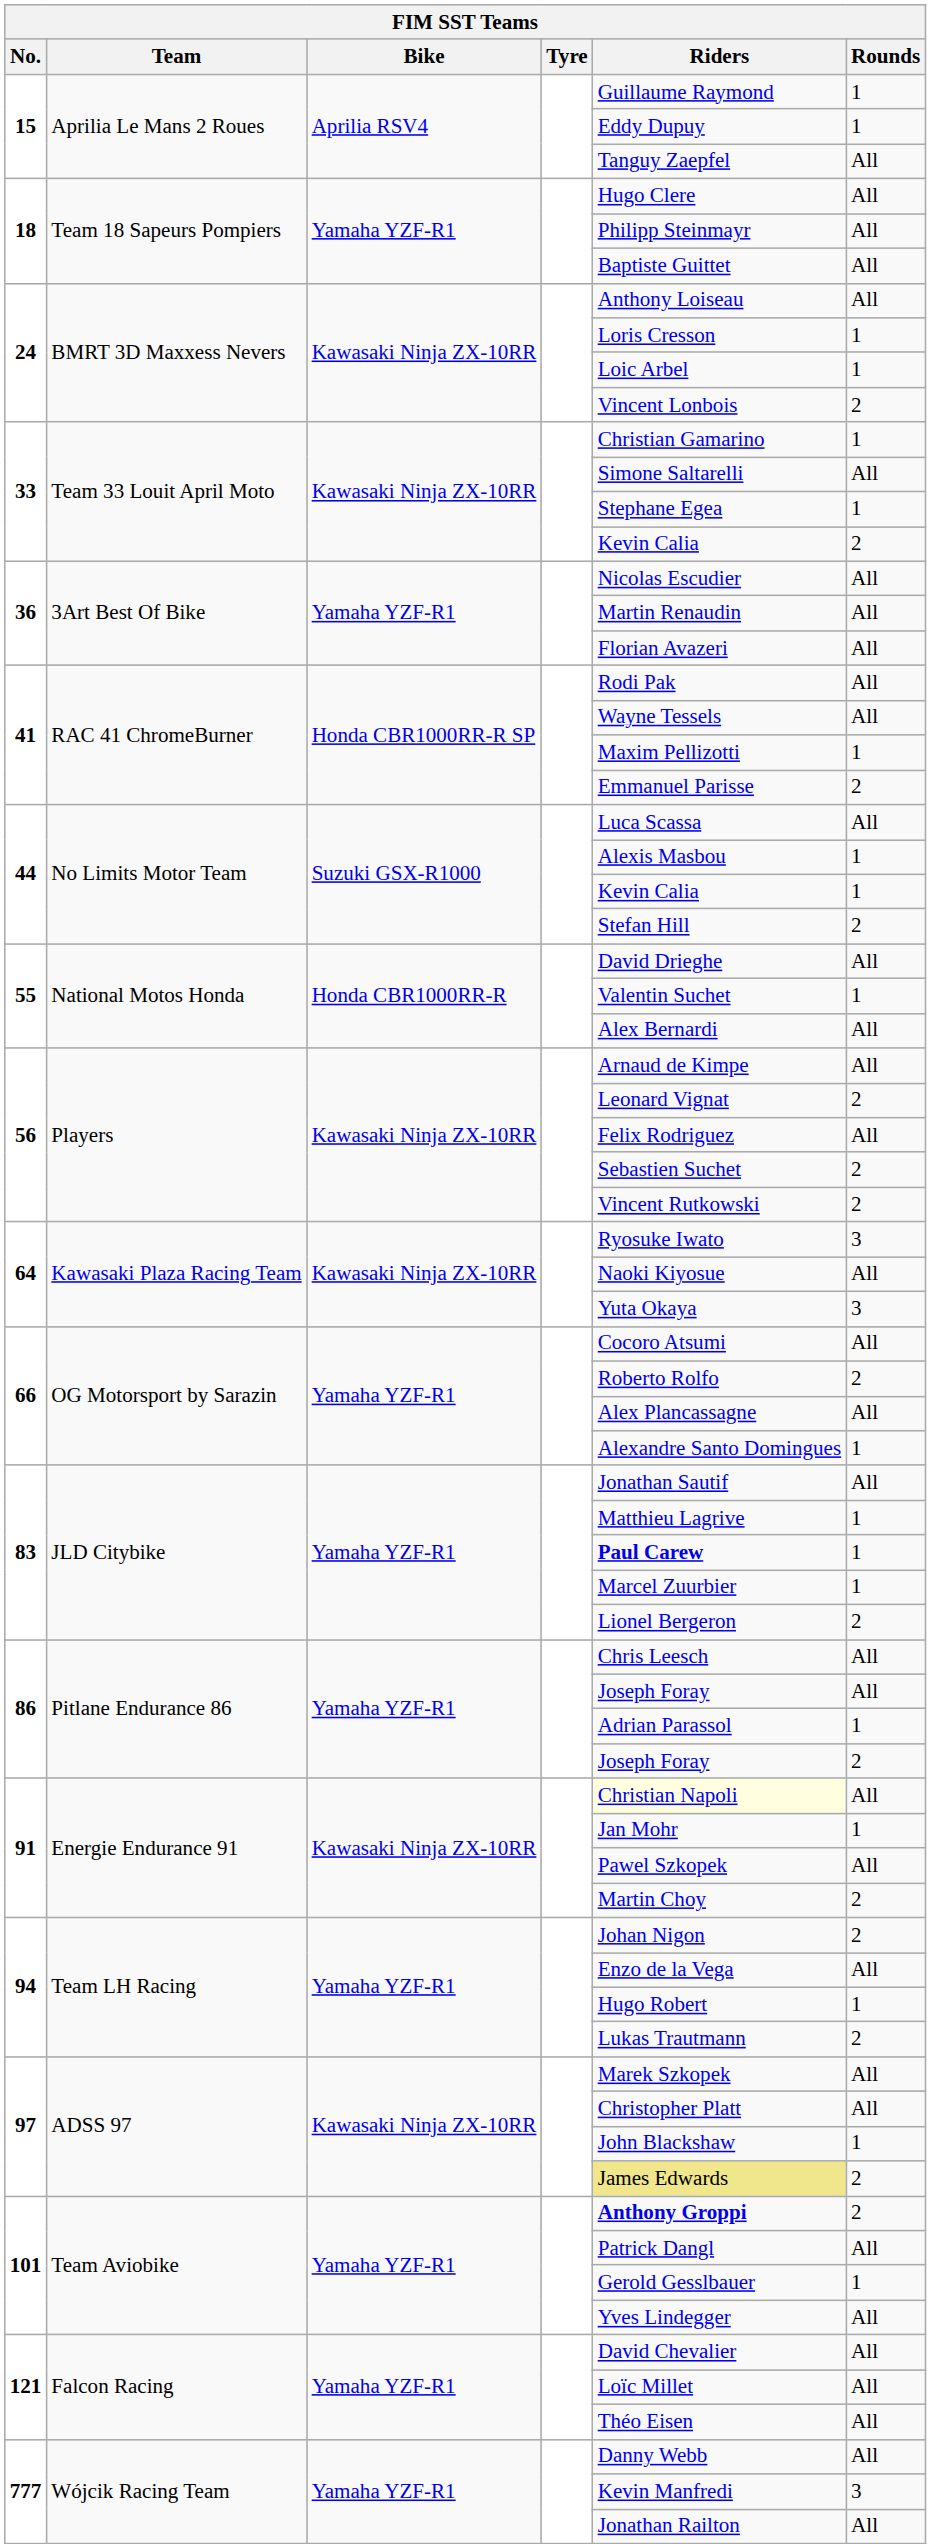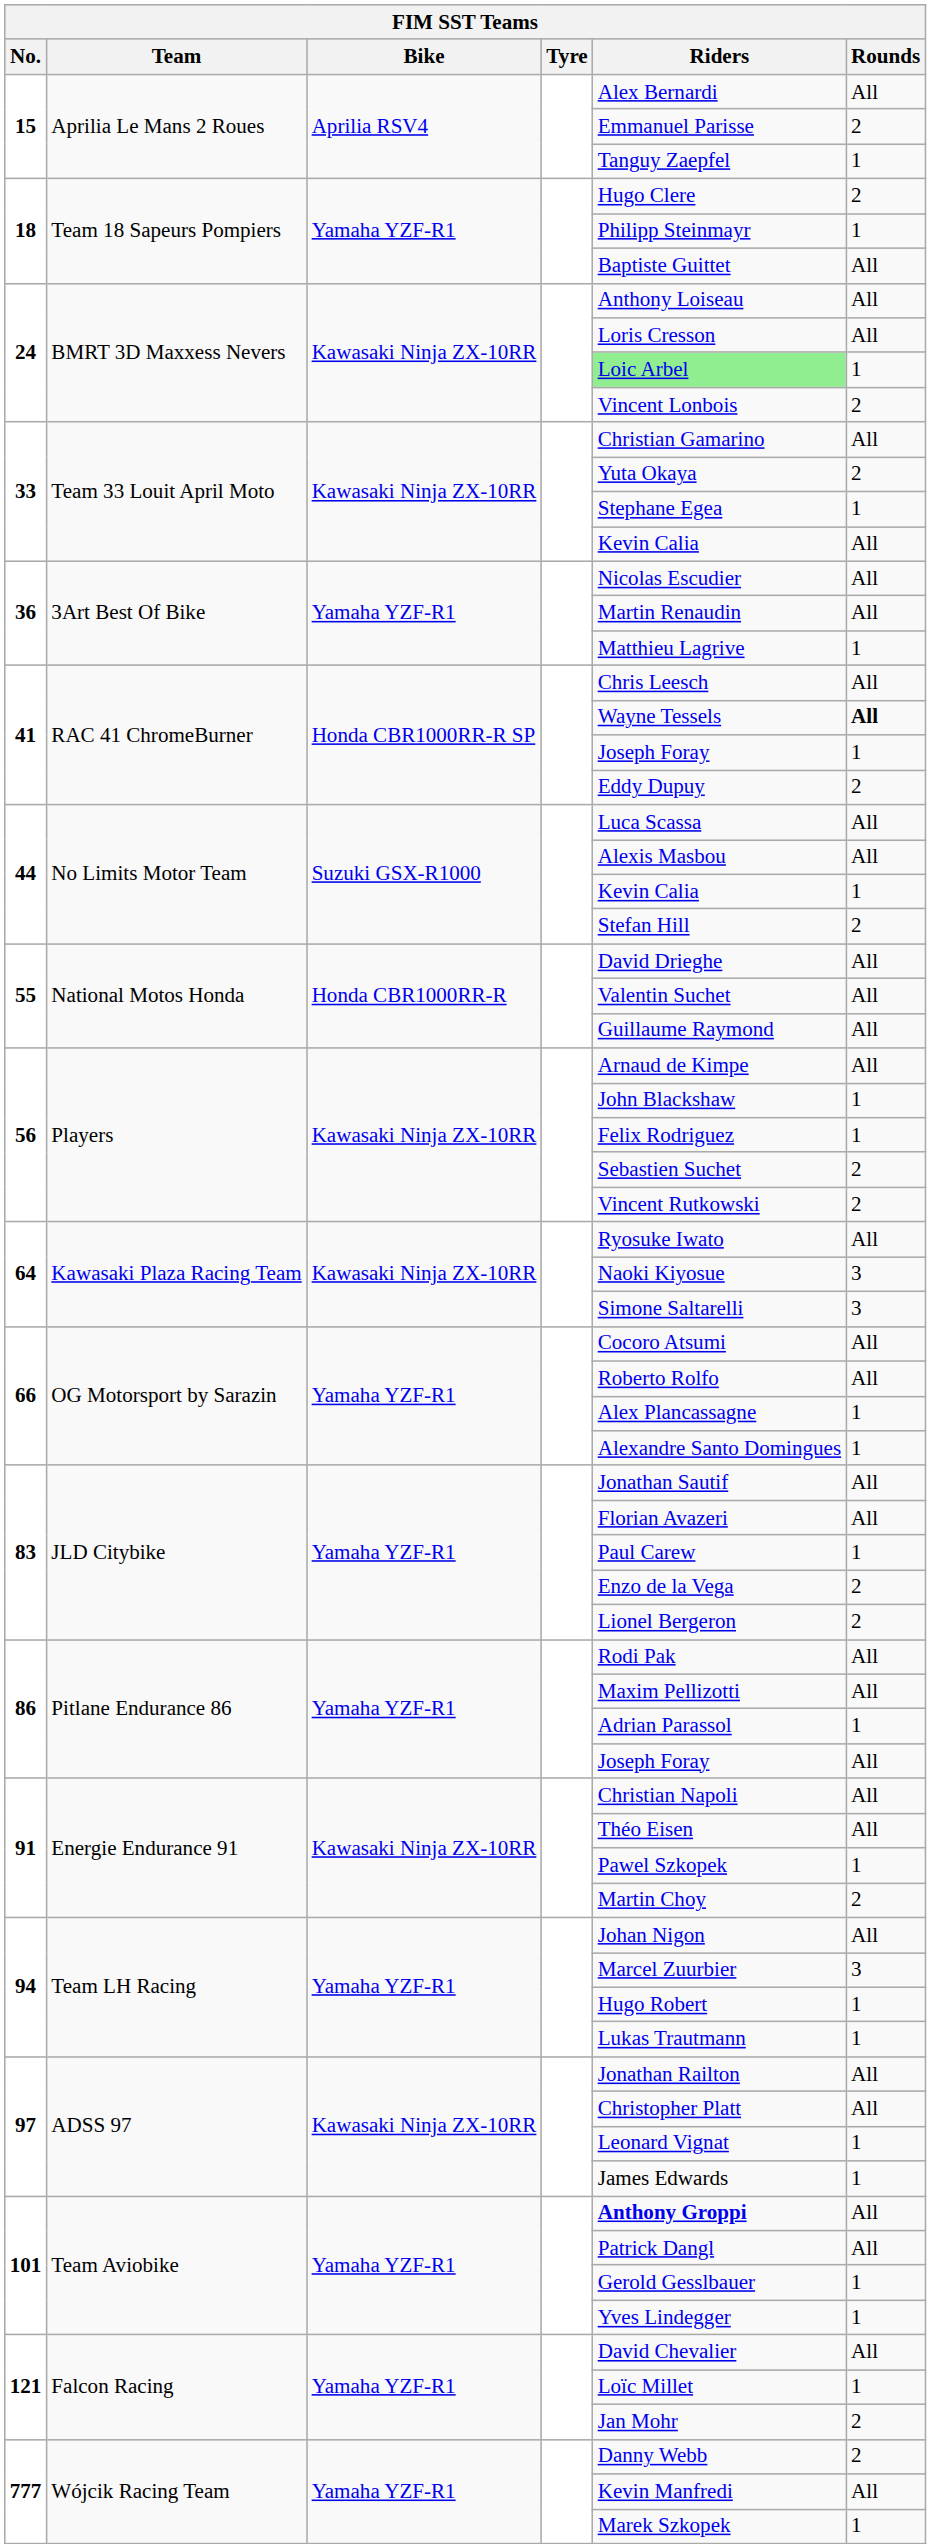(686, 91) Guillaume Raymond -> (658, 91) Alex Bernardi
(856, 91) 1 -> (865, 91) All
(651, 125) Eddy Dupuy -> (676, 125) Emmanuel Parisse
(856, 125) 1 -> (856, 125) 2
(865, 160) All -> (856, 160) 1
(865, 195) All -> (856, 195) 2
(865, 230) All -> (856, 230) 1
(856, 334) 1 -> (865, 334) All
(643, 369) no background -> (643, 369) lightgreen background
(856, 438) 1 -> (865, 438) All
(671, 473) Simone Saltarelli -> (647, 473) Yuta Okaya
(865, 473) All -> (856, 473) 2
(856, 543) 2 -> (865, 543) All
(663, 647) Florian Avazeri -> (671, 647) Matthieu Lagrive
(865, 647) All -> (856, 647) 1
(637, 682) Rodi Pak -> (653, 682) Chris Leesch
(865, 717) normal -> (865, 717) bold
(669, 751) Maxim Pellizotti -> (654, 751) Joseph Foray
(676, 786) Emmanuel Parisse -> (651, 786) Eddy Dupuy
(856, 856) 1 -> (865, 856) All
(856, 995) 1 -> (865, 995) All
(658, 1030) Alex Bernardi -> (686, 1030) Guillaume Raymond
(663, 1099) Leonard Vignat -> (666, 1099) John Blackshaw
(856, 1099) 2 -> (856, 1099) 1
(865, 1134) All -> (856, 1134) 1
(856, 1238) 3 -> (865, 1238) All
(865, 1273) All -> (856, 1273) 3
(647, 1308) Yuta Okaya -> (671, 1308) Simone Saltarelli
(856, 1377) 2 -> (865, 1377) All
(865, 1412) All -> (856, 1412) 1
(671, 1516) Matthieu Lagrive -> (663, 1516) Florian Avazeri
(856, 1516) 1 -> (865, 1516) All
(650, 1551) bold -> (647, 1551) normal
(667, 1586) Marcel Zuurbier -> (666, 1586) Enzo de la Vega
(856, 1586) 1 -> (856, 1586) 2
(653, 1656) Chris Leesch -> (637, 1656) Rodi Pak
(654, 1690) Joseph Foray -> (669, 1690) Maxim Pellizotti
(856, 1760) 2 -> (865, 1760) All
(668, 1795) lightyellow background -> (668, 1795) no background
(638, 1829) Jan Mohr -> (645, 1829) Théo Eisen
(856, 1829) 1 -> (865, 1829) All
(865, 1864) All -> (856, 1864) 1
(856, 1934) 2 -> (865, 1934) All
(666, 1969) Enzo de la Vega -> (667, 1969) Marcel Zuurbier
(865, 1969) All -> (856, 1969) 3
(856, 2038) 2 -> (856, 2038) 1
(664, 2073) Marek Szkopek -> (669, 2073) Jonathan Railton
(666, 2142) John Blackshaw -> (663, 2142) Leonard Vignat
(663, 2177) khaki background -> (663, 2177) no background
(856, 2177) 2 -> (856, 2177) 1
(856, 2212) 2 -> (865, 2212) All
(865, 2316) All -> (856, 2316) 1
(865, 2386) All -> (856, 2386) 1
(645, 2421) Théo Eisen -> (638, 2421) Jan Mohr
(865, 2421) All -> (856, 2421) 2
(865, 2455) All -> (856, 2455) 2
(856, 2490) 3 -> (865, 2490) All
(669, 2525) Jonathan Railton -> (664, 2525) Marek Szkopek
(865, 2525) All -> (856, 2525) 1
